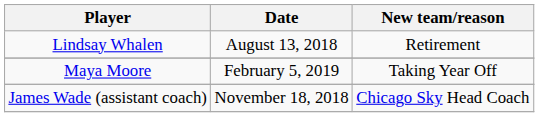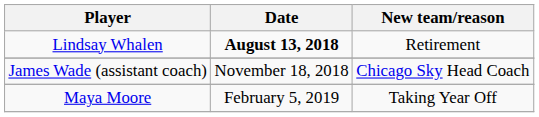(282, 44) normal -> (282, 44) bold
rows swapped: (108, 97) <-> (108, 71)
